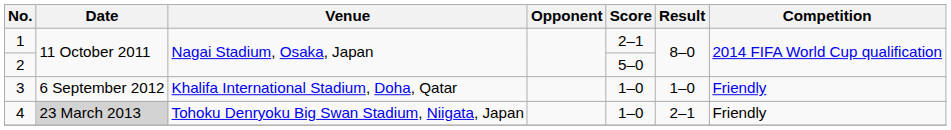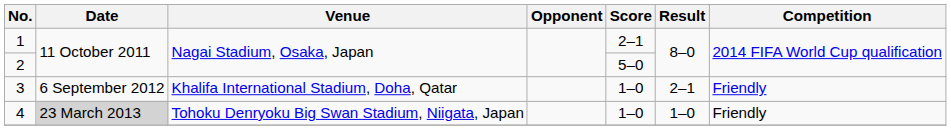(682, 88) 1–0 -> (682, 88) 2–1
(682, 112) 2–1 -> (682, 112) 1–0
